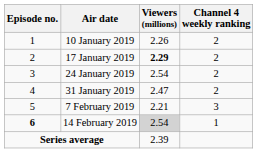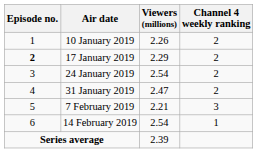(32, 57) normal -> (32, 57) bold
(159, 57) bold -> (159, 57) normal
(32, 123) bold -> (32, 123) normal
(159, 123) lightgrey background -> (159, 123) no background
